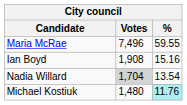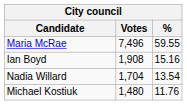(131, 76) lightgrey background -> (131, 76) no background
(167, 92) paleturquoise background -> (167, 92) no background
